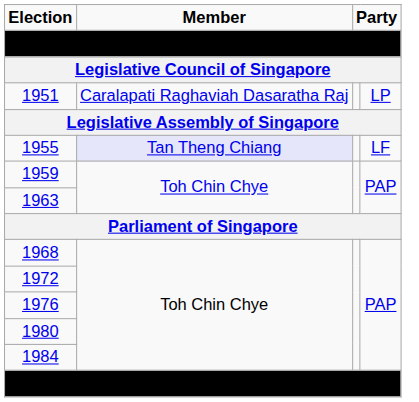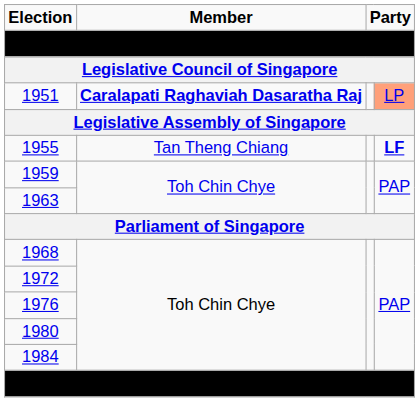(214, 95) normal -> (221, 95) bold
(381, 95) no background -> (394, 95) lightsalmon background
(214, 148) lavender background -> (221, 148) no background
(381, 148) normal -> (394, 148) bold
